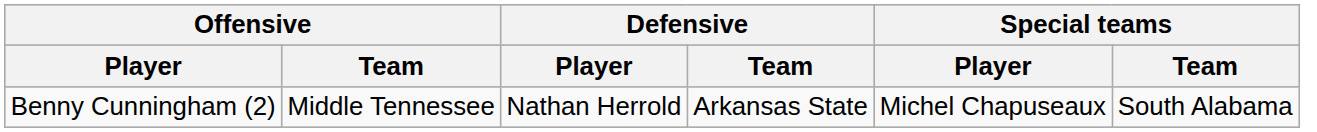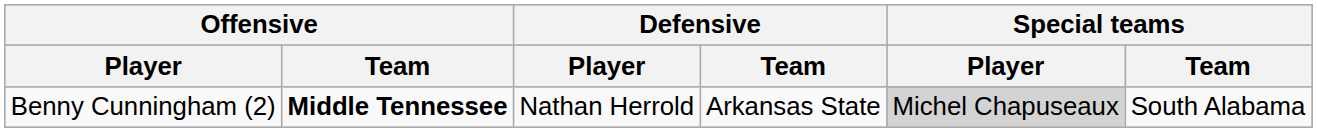(391, 106) normal -> (398, 106) bold
(993, 106) no background -> (1006, 106) lightgrey background
